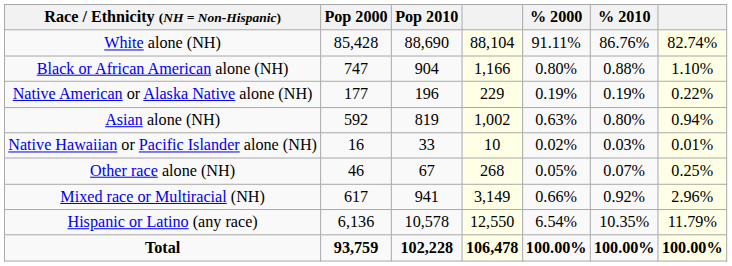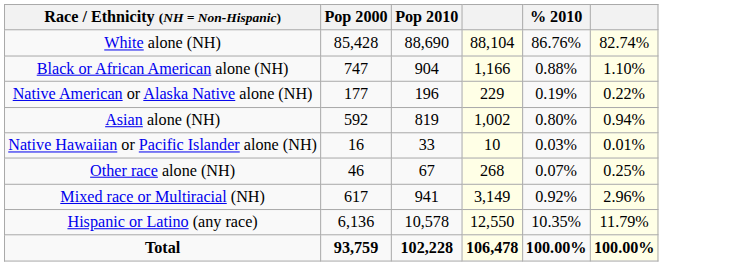- column: (556, 17)
